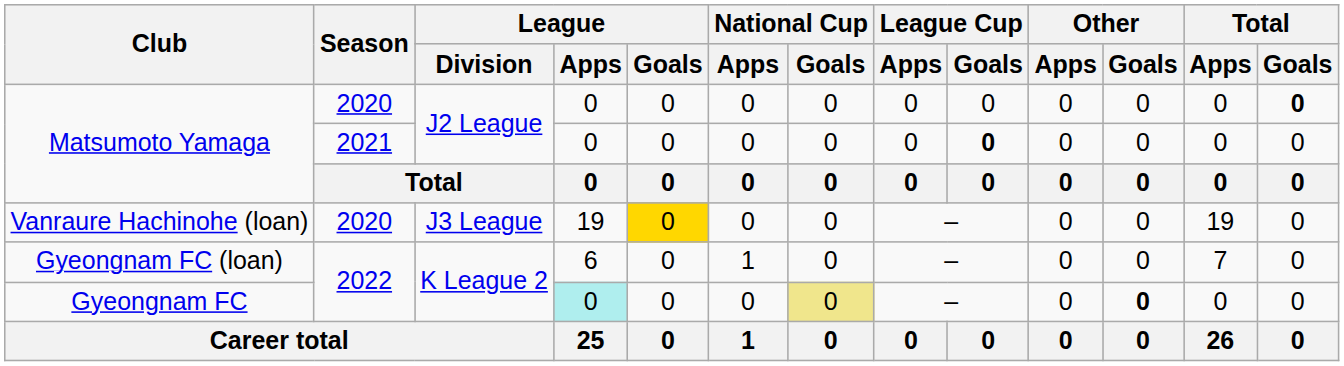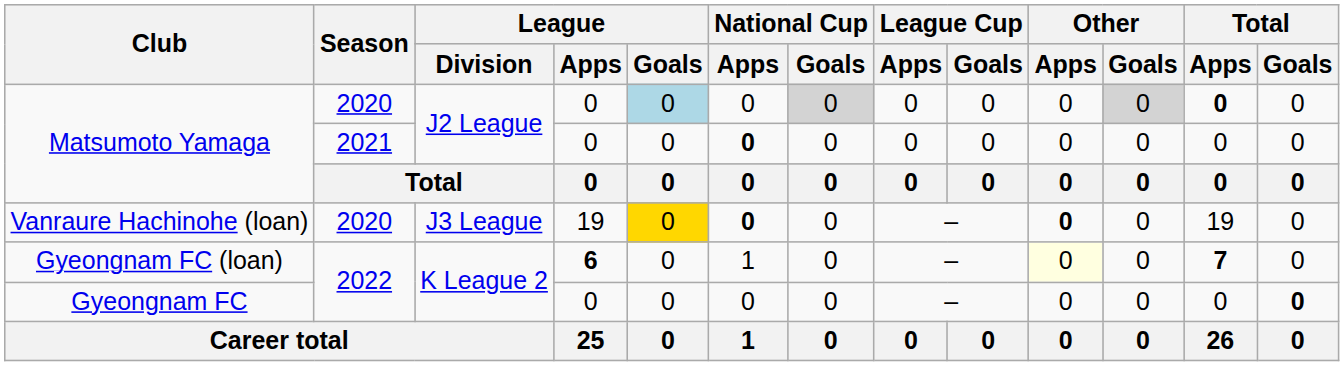(668, 103) no background -> (668, 103) lightblue background
(831, 103) no background -> (831, 103) lightgrey background
(1143, 103) no background -> (1143, 103) lightgrey background
(1220, 103) normal -> (1220, 103) bold
(1298, 103) bold -> (1298, 103) normal
(748, 143) normal -> (748, 143) bold
(988, 143) bold -> (988, 143) normal
(748, 222) normal -> (748, 222) bold
(1066, 222) normal -> (1066, 222) bold
(591, 261) normal -> (591, 261) bold
(1066, 261) no background -> (1066, 261) lightyellow background
(1220, 261) normal -> (1220, 261) bold
(591, 301) paleturquoise background -> (591, 301) no background
(831, 301) khaki background -> (831, 301) no background
(1143, 301) bold -> (1143, 301) normal
(1298, 301) normal -> (1298, 301) bold
